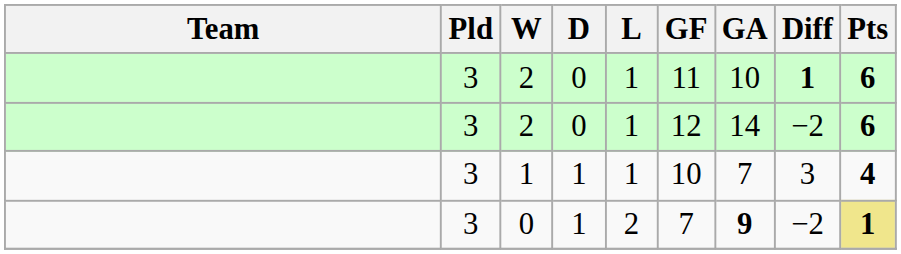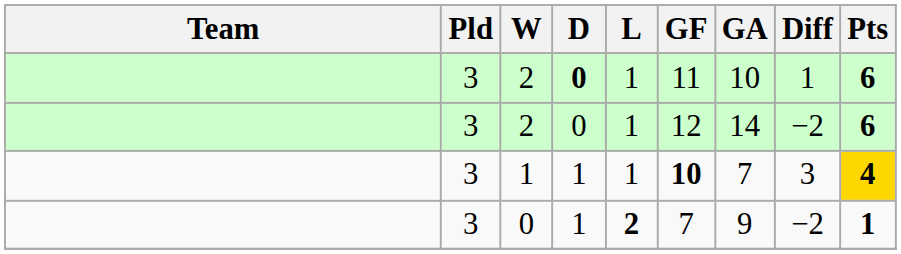(579, 77) normal -> (579, 77) bold
(807, 77) bold -> (807, 77) normal
(686, 175) normal -> (686, 175) bold
(868, 175) no background -> (868, 175) gold background
(631, 223) normal -> (631, 223) bold
(745, 223) bold -> (745, 223) normal
(868, 223) khaki background -> (868, 223) no background
